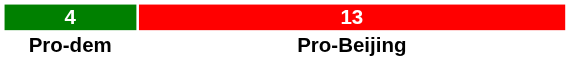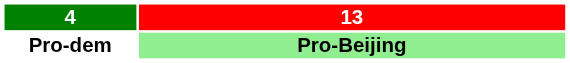(352, 45) no background -> (352, 45) lightgreen background
